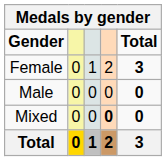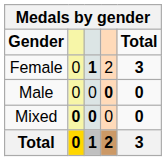(92, 67) normal -> (92, 67) bold
(109, 92) normal -> (109, 92) bold
(76, 117) normal -> (76, 117) bold
(92, 117) normal -> (92, 117) bold
(109, 117) bold -> (109, 117) normal
